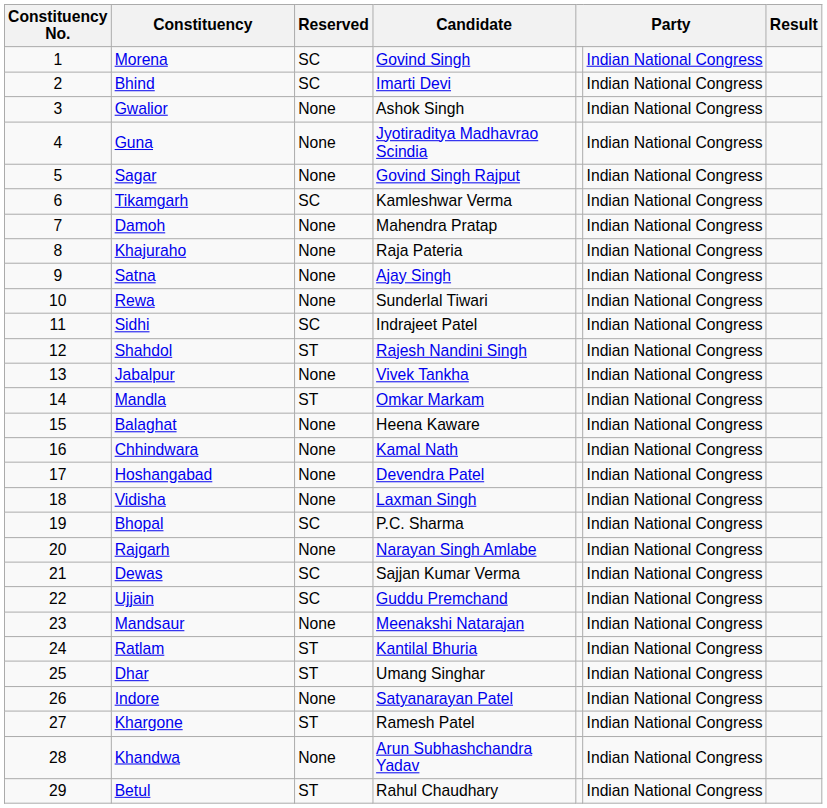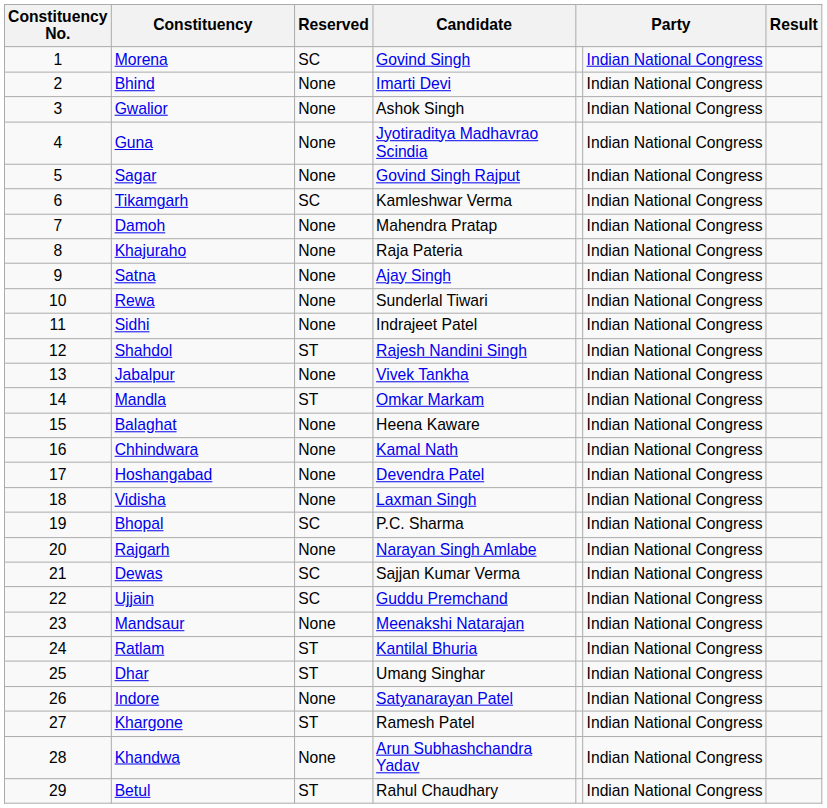(309, 84) SC -> (317, 84) None
(309, 325) SC -> (317, 325) None
